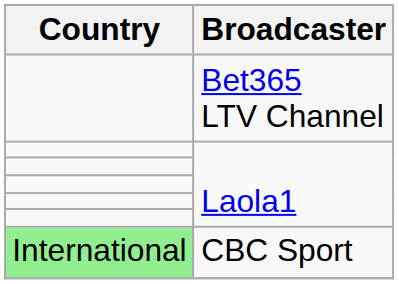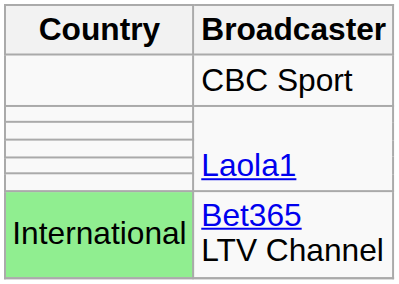(293, 97) Bet365 LTV Channel -> (277, 79) CBC Sport
(277, 251) CBC Sport -> (293, 233) Bet365 LTV Channel
